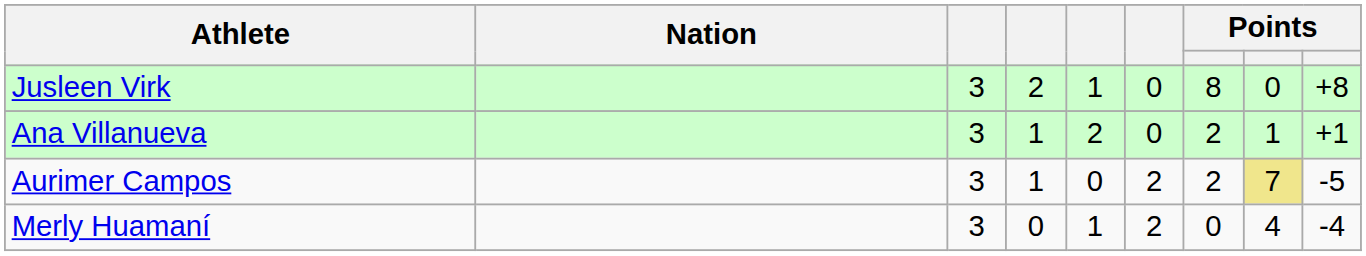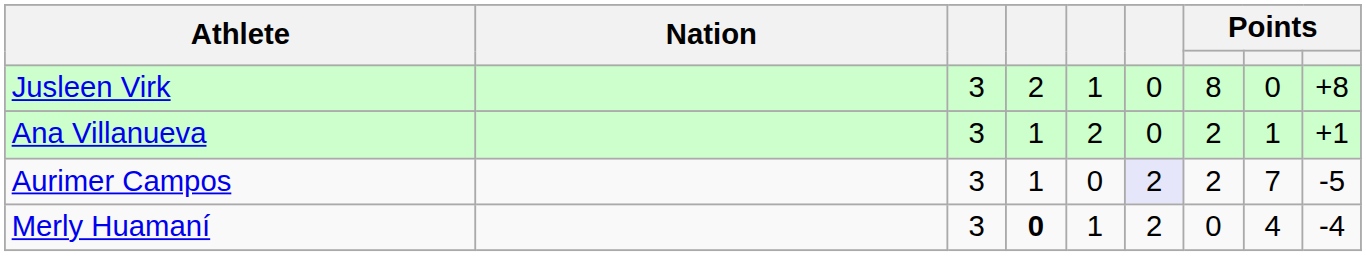(1154, 180) no background -> (1154, 180) lavender background
(1273, 180) khaki background -> (1273, 180) no background
(1036, 226) normal -> (1036, 226) bold
